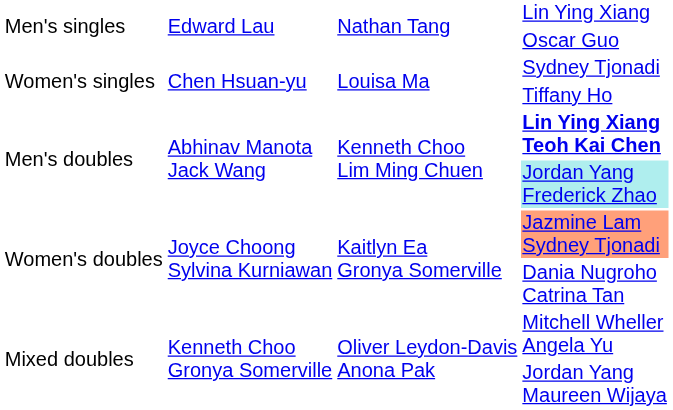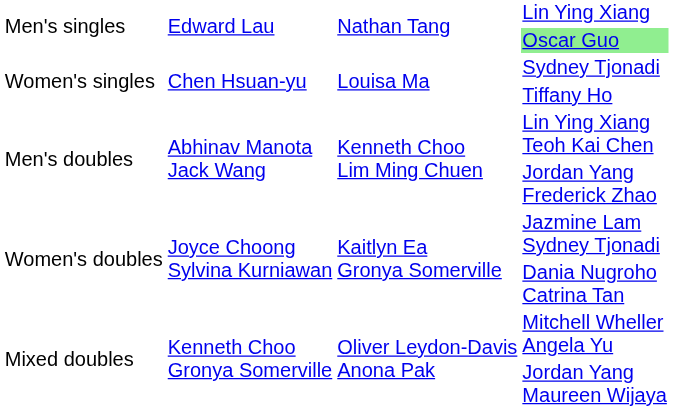(571, 40) no background -> (571, 40) lightgreen background
(592, 134) bold -> (588, 134) normal
(590, 184) paleturquoise background -> (590, 184) no background
(591, 234) lightsalmon background -> (591, 234) no background
